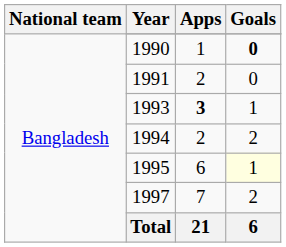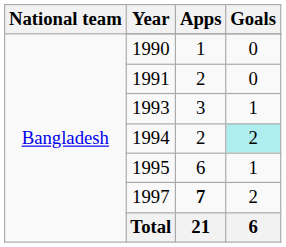(253, 49) bold -> (253, 49) normal
(201, 108) bold -> (201, 108) normal
(253, 138) no background -> (253, 138) paleturquoise background
(253, 167) lightyellow background -> (253, 167) no background
(201, 197) normal -> (201, 197) bold
